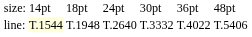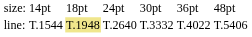(46, 24) lightyellow background -> (46, 24) no background
(83, 24) no background -> (83, 24) khaki background
